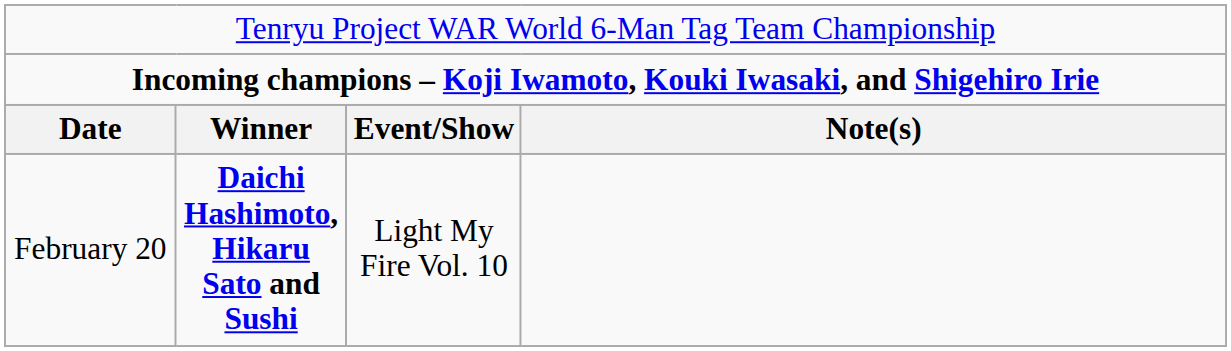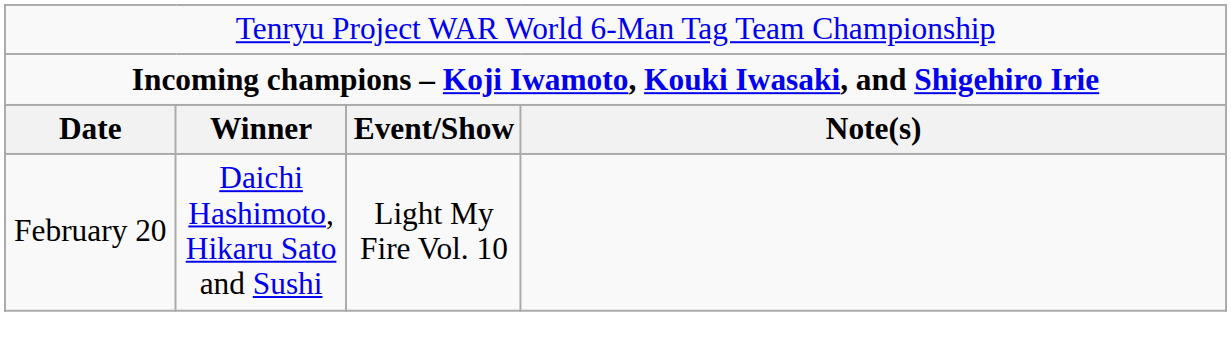(261, 249) bold -> (261, 231) normal
